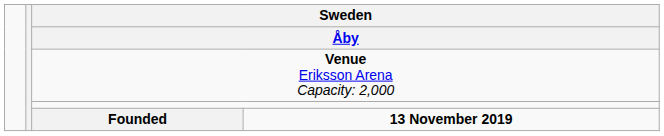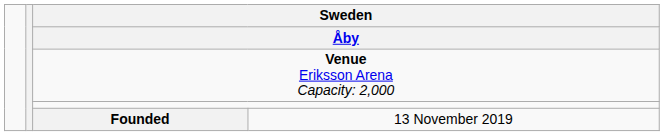(451, 120) bold -> (453, 120) normal
